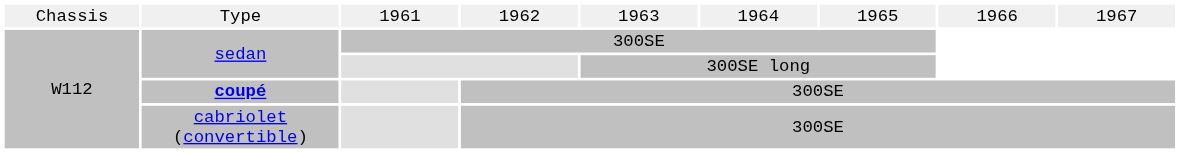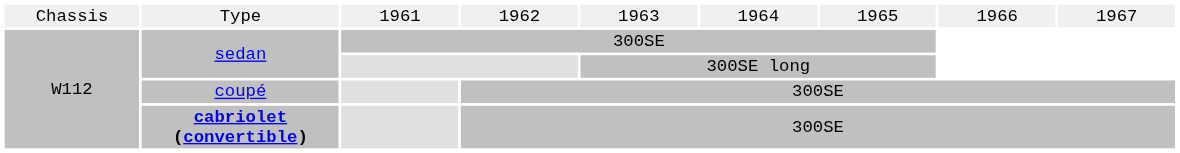(240, 92) bold -> (240, 92) normal
(240, 127) normal -> (240, 127) bold
